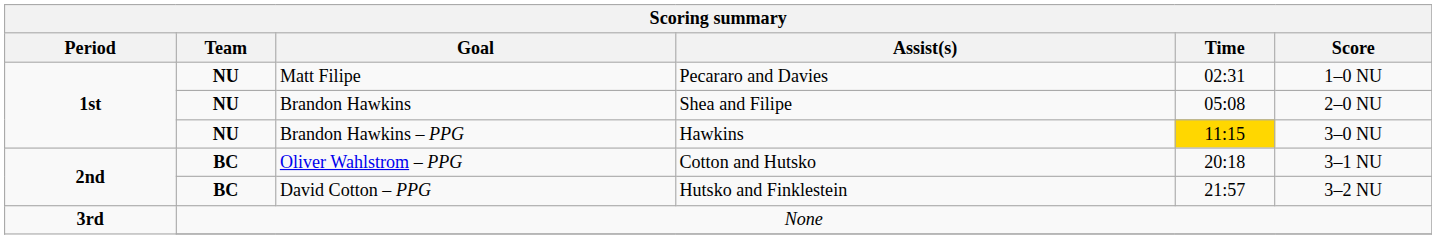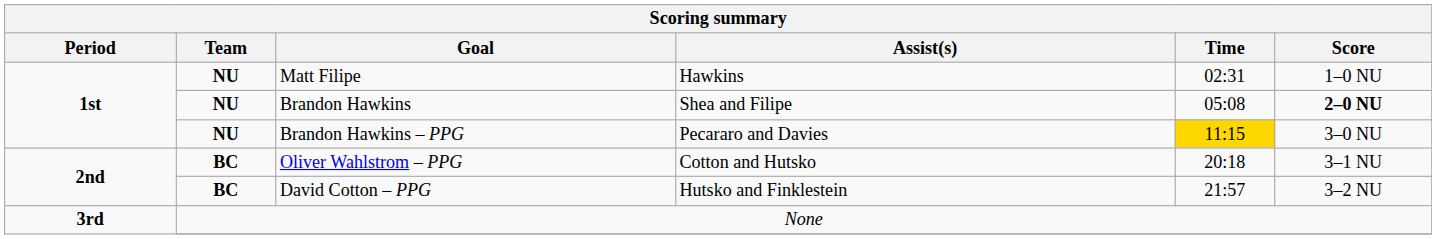(754, 76) Pecararo and Davies -> (712, 76) Hawkins
(1353, 104) normal -> (1353, 104) bold
(712, 133) Hawkins -> (754, 133) Pecararo and Davies
